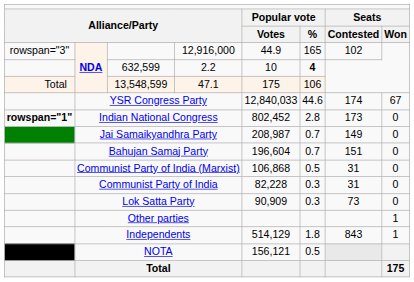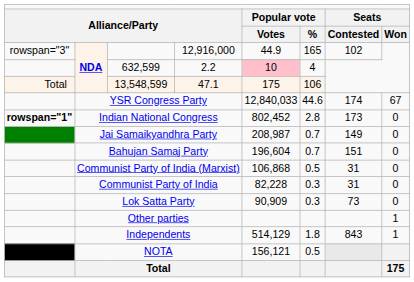(271, 67) no background -> (271, 67) pink background
(313, 67) bold -> (313, 67) normal
